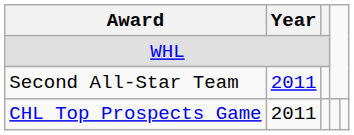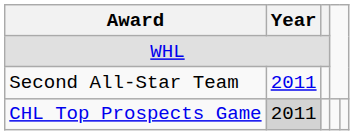(294, 114) no background -> (294, 114) lightgrey background
